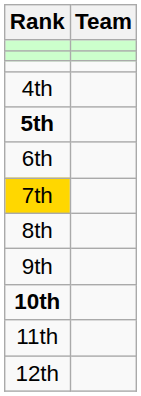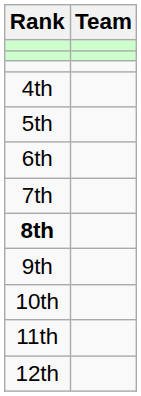(37, 124) bold -> (37, 124) normal
(37, 195) gold background -> (37, 195) no background
(37, 230) normal -> (37, 230) bold
(37, 301) bold -> (37, 301) normal
